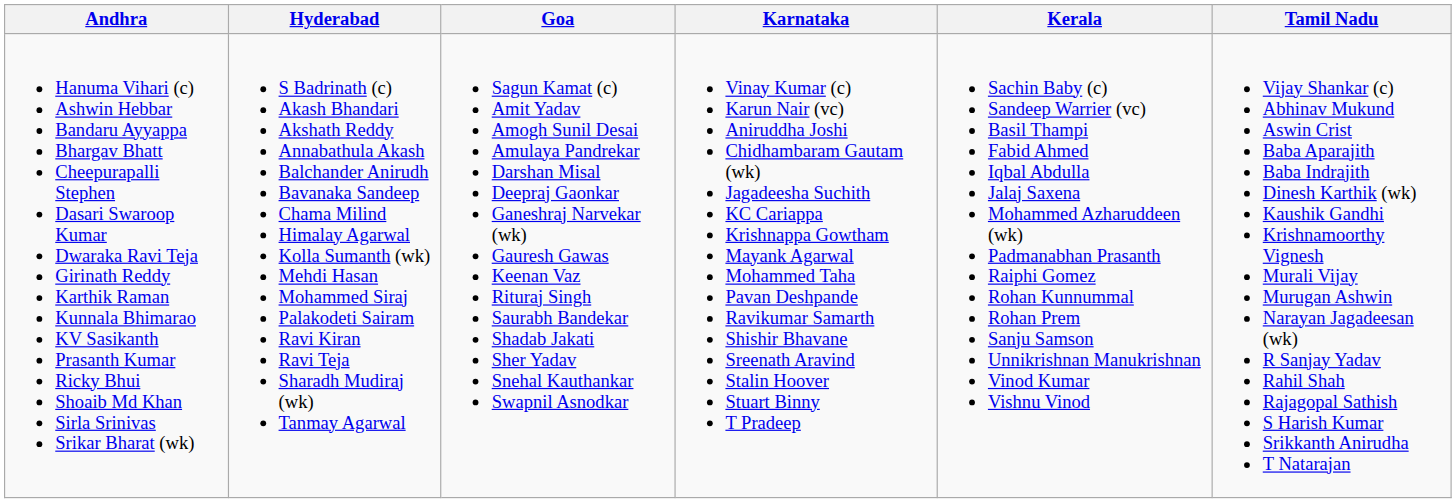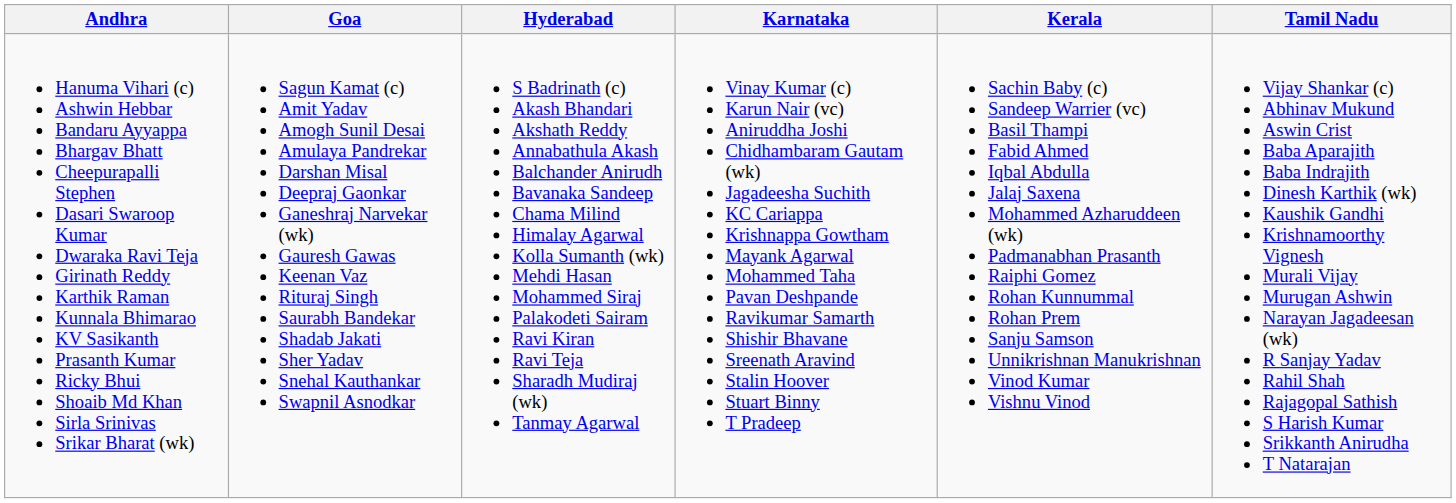columns swapped: (558, 19) <-> (334, 19)
